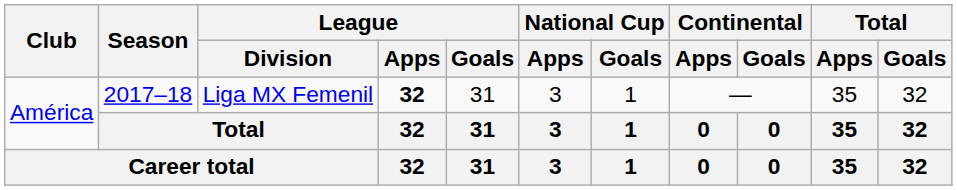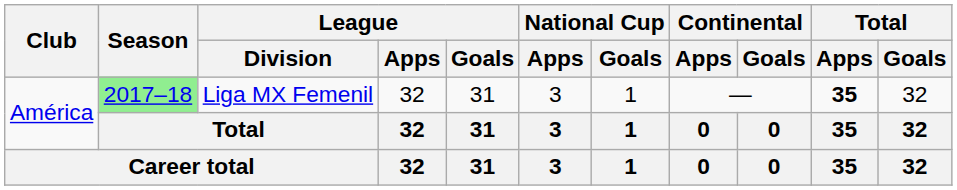(148, 94) no background -> (148, 94) lightgreen background
(412, 94) bold -> (412, 94) normal
(844, 94) normal -> (844, 94) bold
